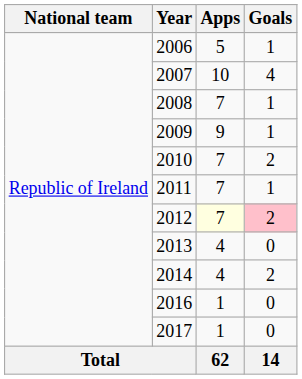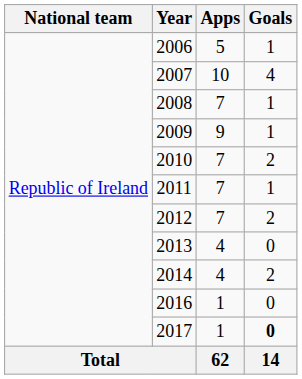(220, 217) lightyellow background -> (220, 217) no background
(270, 217) pink background -> (270, 217) no background
(270, 331) normal -> (270, 331) bold
